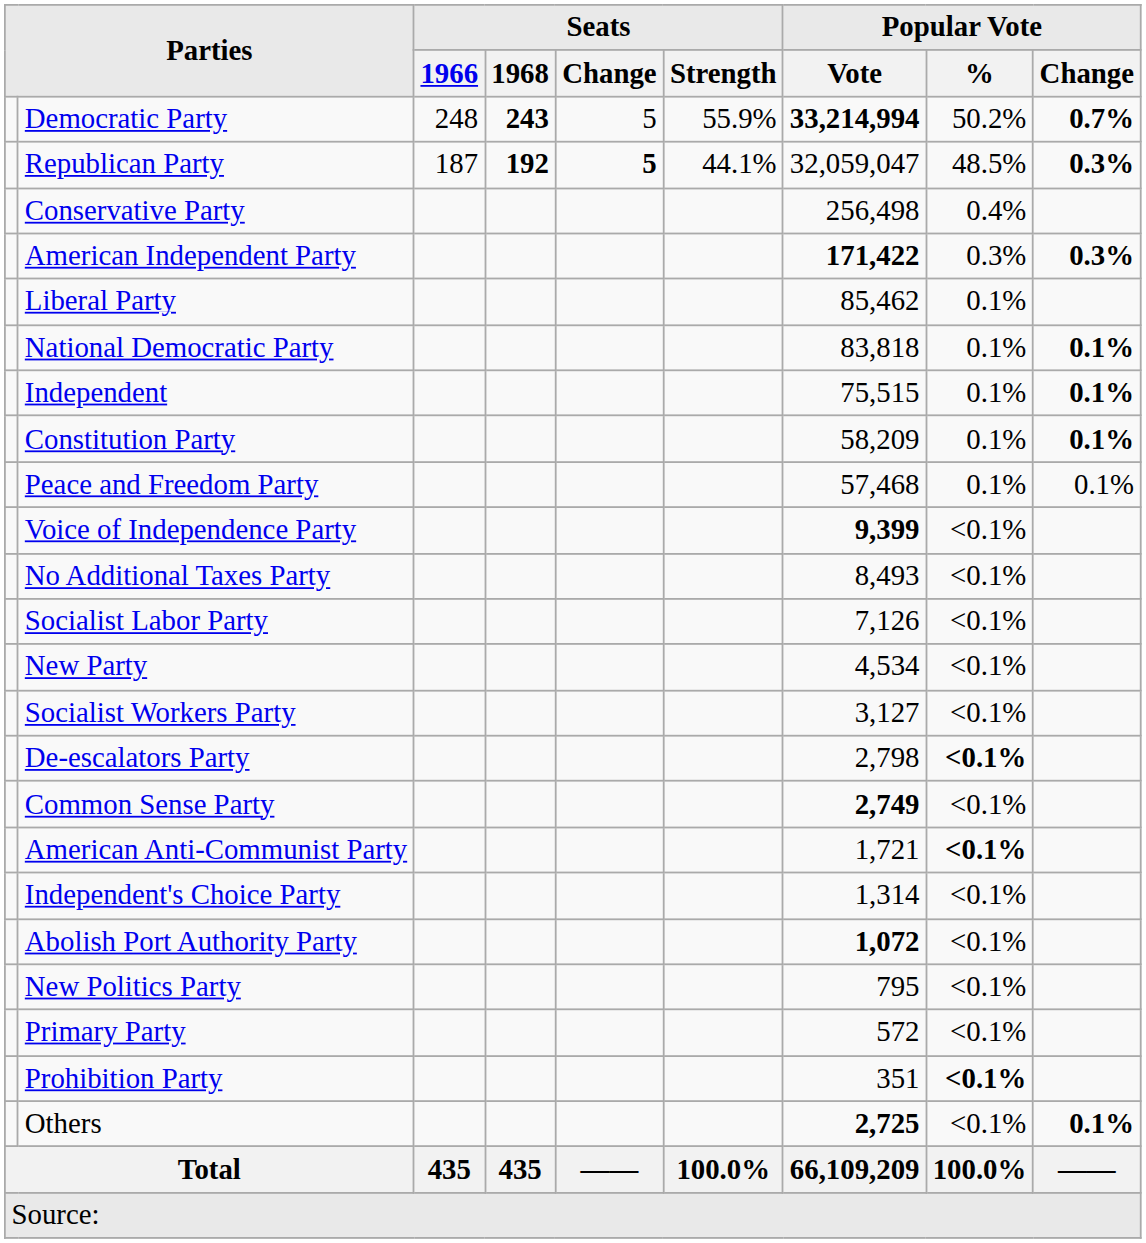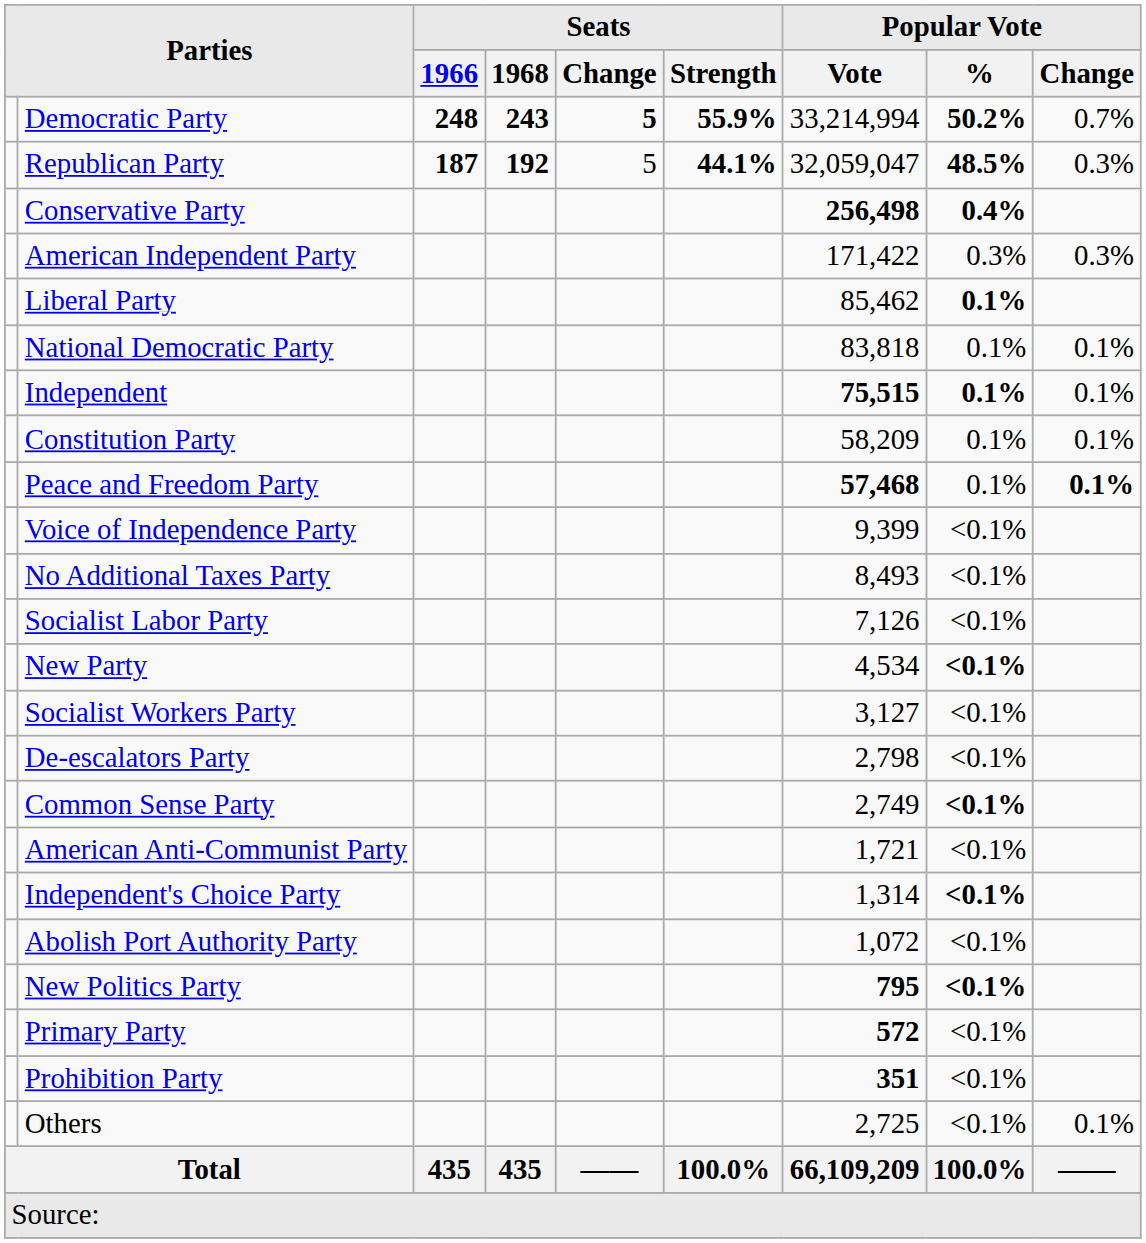(456, 118) normal -> (456, 118) bold
(649, 118) normal -> (649, 118) bold
(739, 118) normal -> (737, 118) bold
(855, 118) bold -> (855, 118) normal
(989, 118) normal -> (987, 118) bold
(1102, 118) bold -> (1104, 118) normal
(456, 164) normal -> (456, 164) bold
(649, 164) bold -> (649, 164) normal
(739, 164) normal -> (737, 164) bold
(989, 164) normal -> (987, 164) bold
(1102, 164) bold -> (1104, 164) normal
(873, 210) normal -> (873, 210) bold
(996, 210) normal -> (994, 210) bold
(873, 255) bold -> (873, 255) normal
(1102, 255) bold -> (1104, 255) normal
(996, 301) normal -> (994, 301) bold
(1102, 347) bold -> (1104, 347) normal
(880, 392) normal -> (880, 392) bold
(996, 392) normal -> (994, 392) bold
(1102, 392) bold -> (1104, 392) normal
(1102, 438) bold -> (1104, 438) normal
(880, 484) normal -> (880, 484) bold
(1104, 484) normal -> (1102, 484) bold
(887, 529) bold -> (887, 529) normal
(988, 666) normal -> (986, 666) bold
(986, 758) bold -> (988, 758) normal
(887, 803) bold -> (887, 803) normal
(988, 803) normal -> (986, 803) bold
(986, 849) bold -> (988, 849) normal
(988, 895) normal -> (986, 895) bold
(887, 940) bold -> (887, 940) normal
(898, 986) normal -> (898, 986) bold
(988, 986) normal -> (986, 986) bold
(898, 1032) normal -> (898, 1032) bold
(898, 1077) normal -> (898, 1077) bold
(986, 1077) bold -> (988, 1077) normal
(887, 1123) bold -> (887, 1123) normal
(1102, 1123) bold -> (1104, 1123) normal
